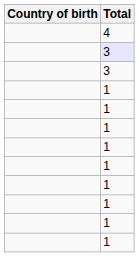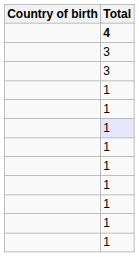(107, 33) normal -> (107, 33) bold
(107, 52) lavender background -> (107, 52) no background
(107, 128) no background -> (107, 128) lavender background
